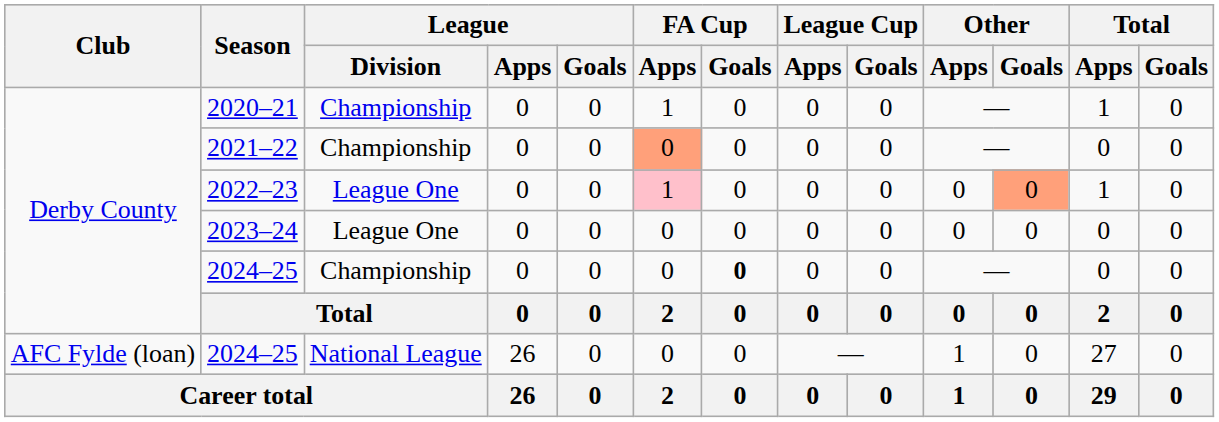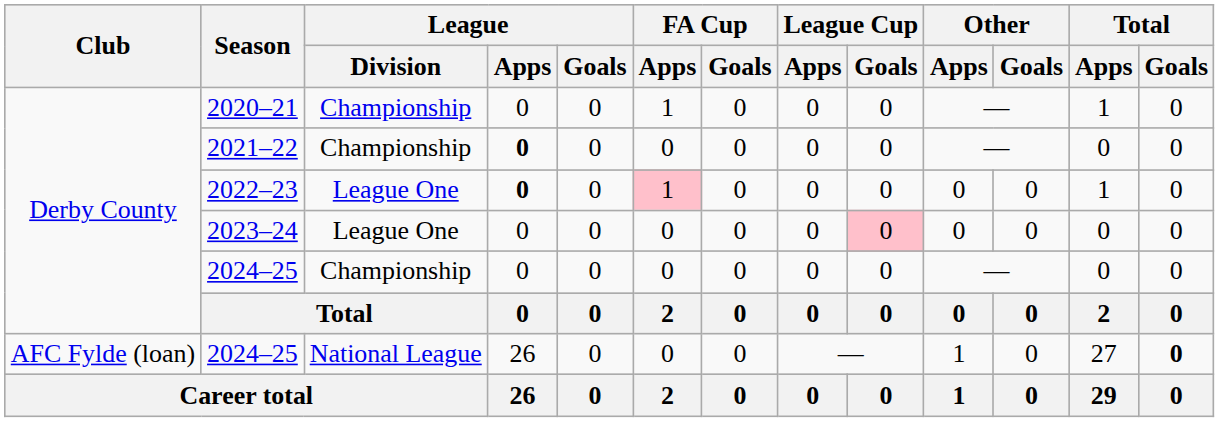(522, 148) normal -> (522, 148) bold
(667, 148) lightsalmon background -> (667, 148) no background
(522, 189) normal -> (522, 189) bold
(1031, 189) lightsalmon background -> (1031, 189) no background
(886, 230) no background -> (886, 230) pink background
(740, 271) bold -> (740, 271) normal
(1176, 353) normal -> (1176, 353) bold
